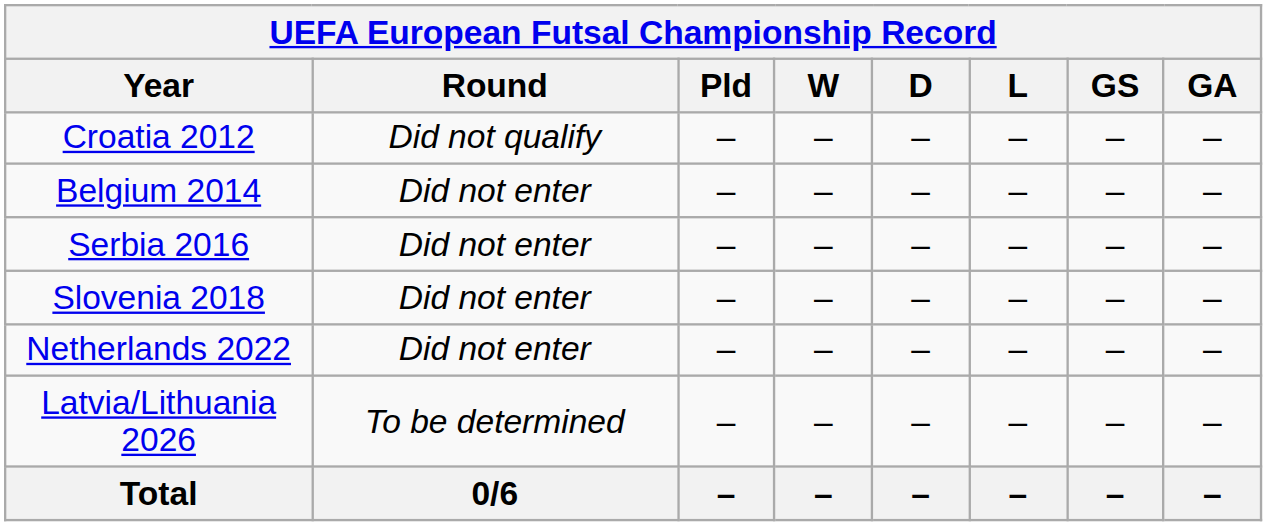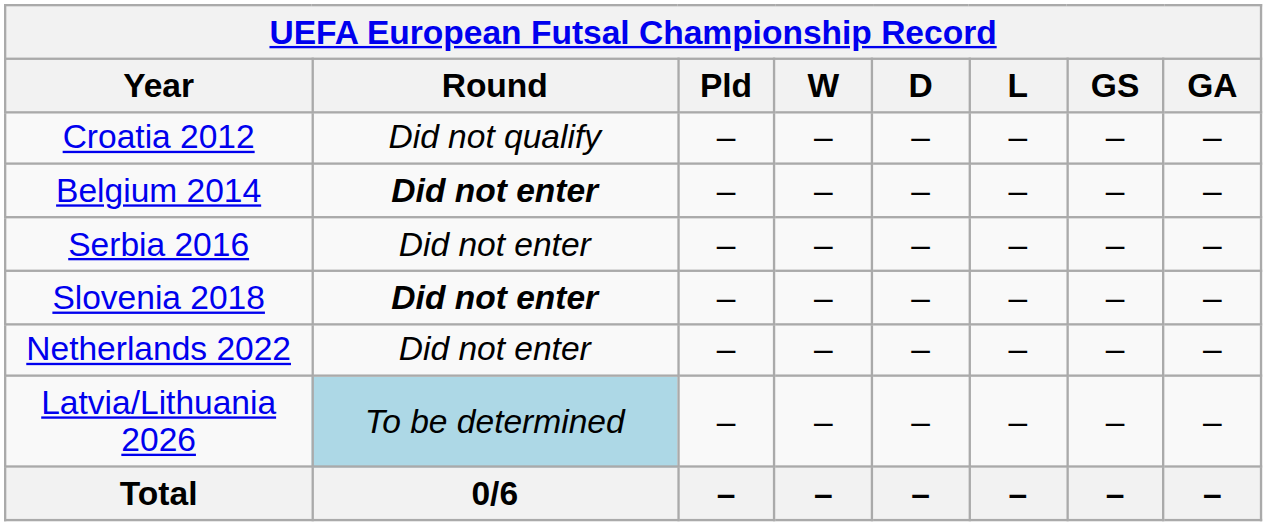(495, 191) normal -> (495, 191) bold
(495, 297) normal -> (495, 297) bold
(495, 422) no background -> (495, 422) lightblue background
